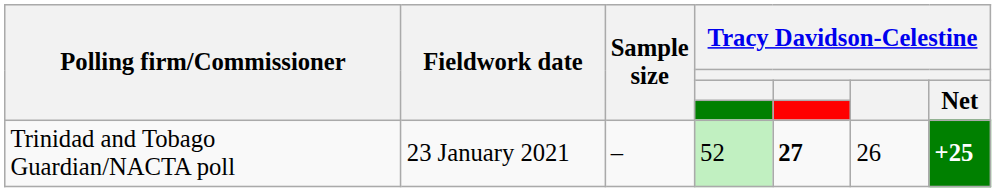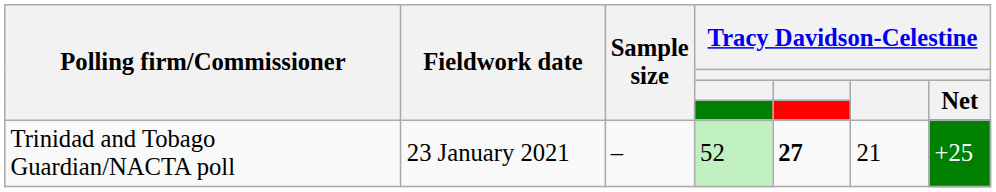(869, 153) 26 -> (869, 153) 21
(954, 153) bold -> (954, 153) normal
